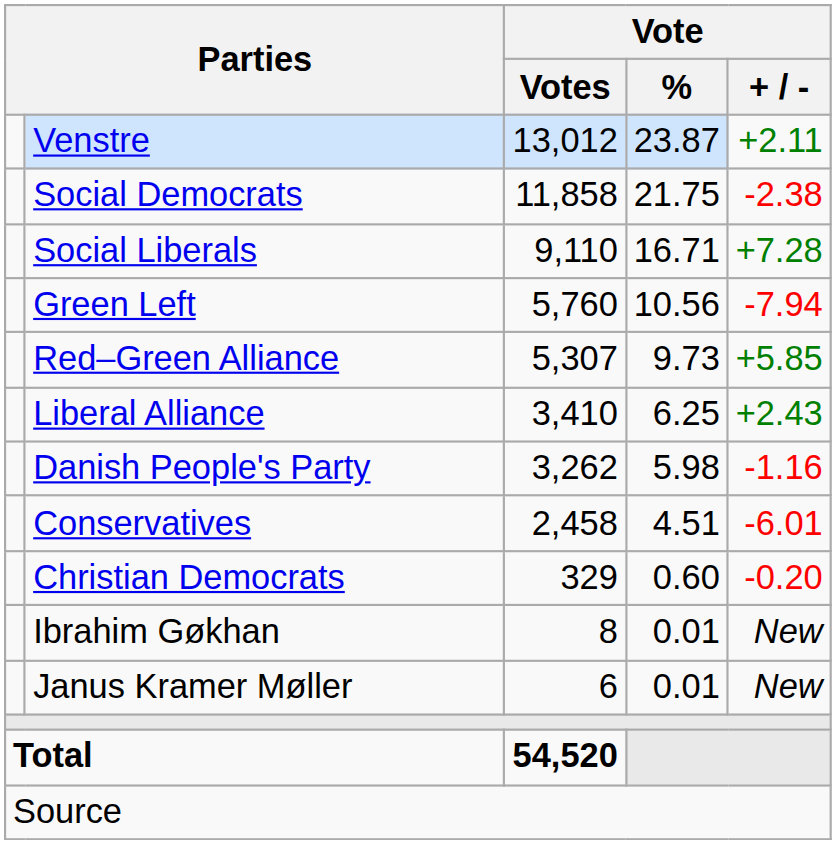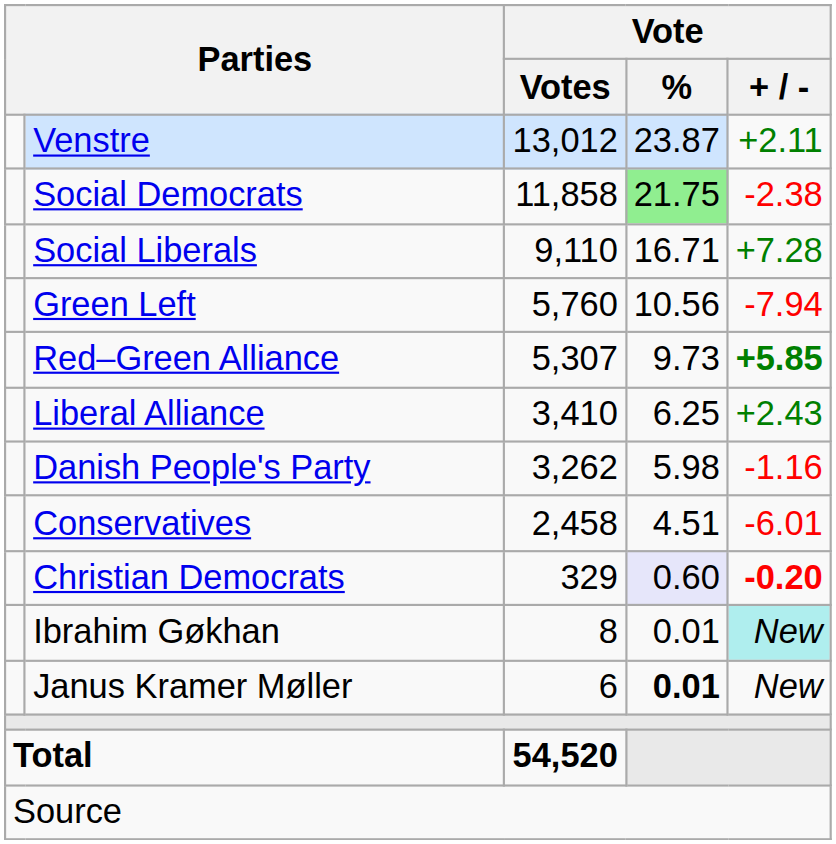(677, 195) no background -> (677, 195) lightgreen background
(779, 359) normal -> (779, 359) bold
(686, 577) no background -> (686, 577) lavender background
(783, 577) normal -> (783, 577) bold
(788, 631) no background -> (788, 631) paleturquoise background
(686, 686) normal -> (686, 686) bold
